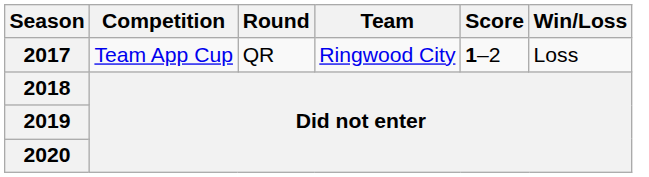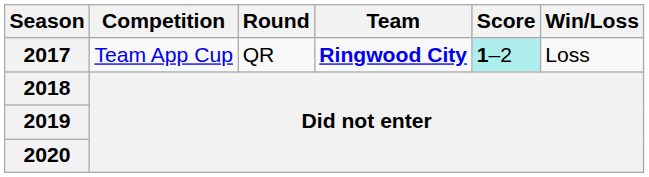(387, 54) normal -> (393, 54) bold
(483, 54) no background -> (494, 54) paleturquoise background
